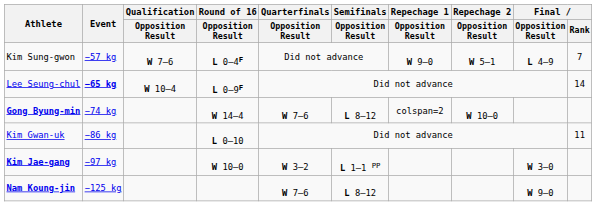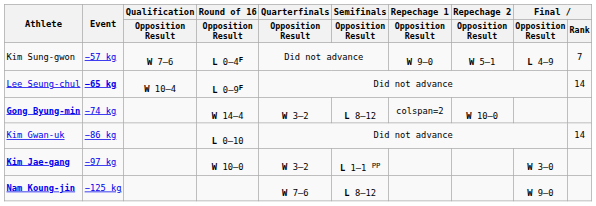(295, 115) W 7–6 -> (295, 115) W 3–2
(580, 135) 11 -> (580, 135) 14
